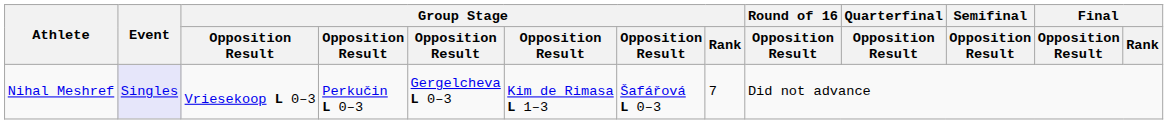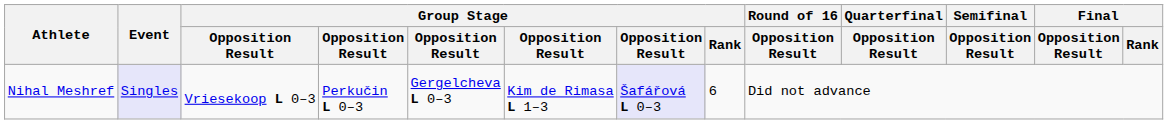(653, 100) no background -> (653, 100) lavender background
(713, 92) 7 -> (713, 92) 6
